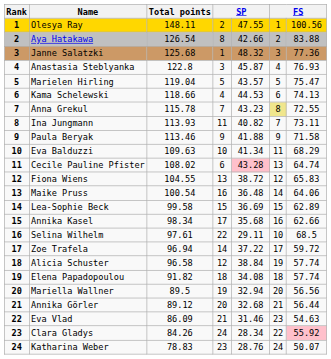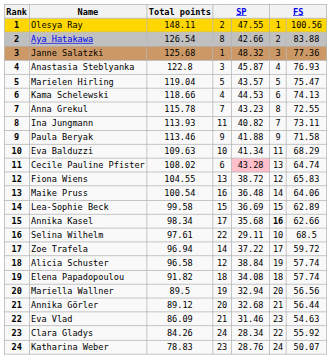(278, 109) khaki background -> (278, 109) no background
(278, 221) normal -> (278, 221) bold
(306, 333) pink background -> (306, 333) no background
